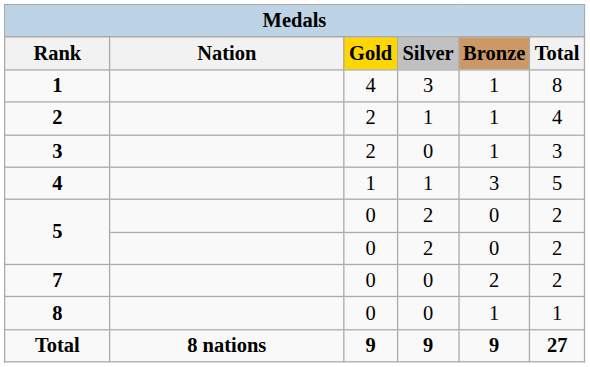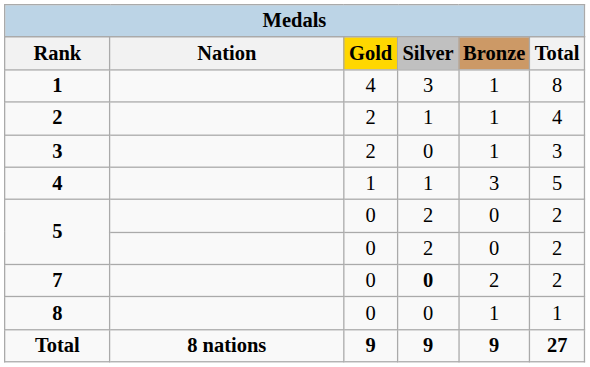(428, 280) normal -> (428, 280) bold
